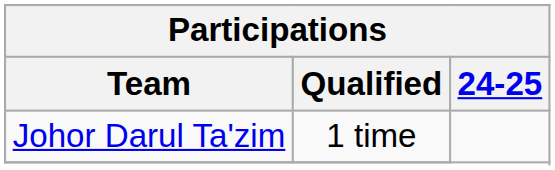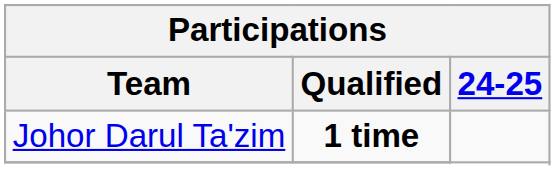(371, 135) normal -> (371, 135) bold
